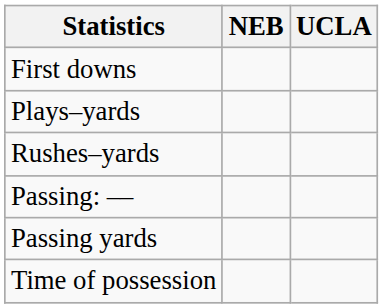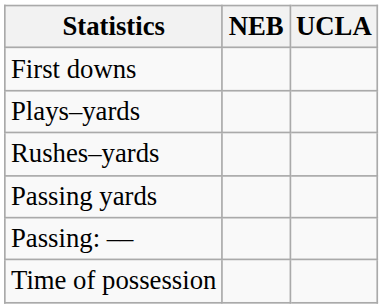rows swapped: (84, 238) <-> (72, 195)
